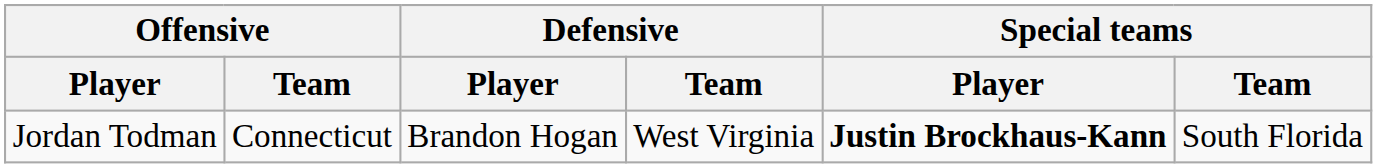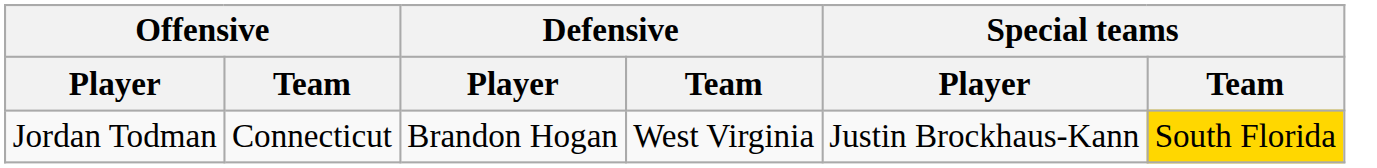(998, 135) bold -> (984, 135) normal
(1272, 135) no background -> (1245, 135) gold background
